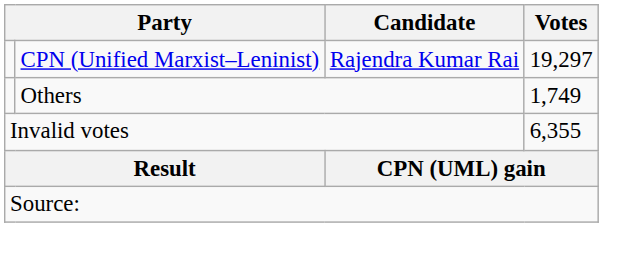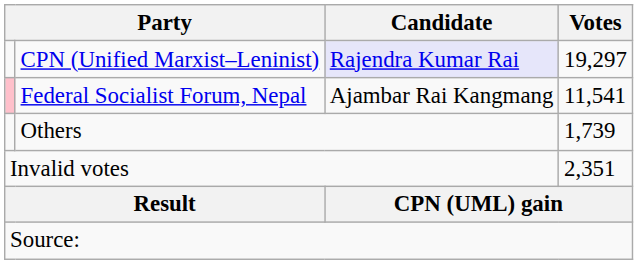(424, 58) no background -> (424, 58) lavender background
+ row: (164, 95)
(555, 95) 1,749 -> (590, 131) 1,739
(555, 131) 6,355 -> (590, 167) 2,351
